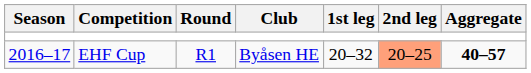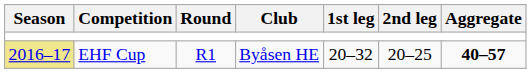(39, 54) no background -> (39, 54) khaki background
(410, 54) lightsalmon background -> (410, 54) no background
